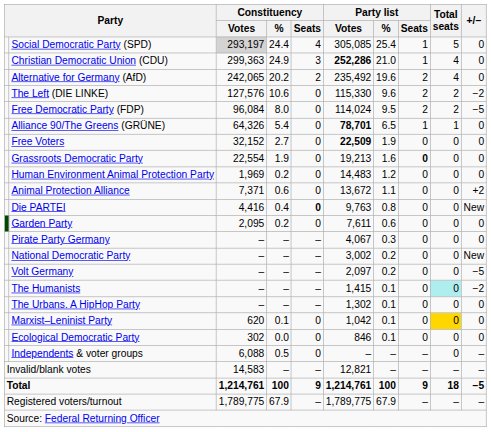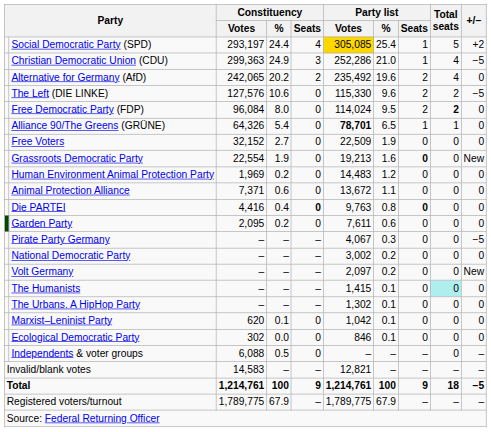(246, 45) lightgrey background -> (246, 45) no background
(353, 45) no background -> (353, 45) gold background
(481, 45) 0 -> (478, 45) +2
(353, 61) bold -> (353, 61) normal
(481, 61) 0 -> (478, 61) −5
(478, 93) −2 -> (478, 93) −5
(456, 110) normal -> (456, 110) bold
(478, 110) −5 -> (481, 110) 0
(356, 142) bold -> (356, 142) normal
(481, 158) 0 -> (474, 158) New
(478, 191) +2 -> (481, 191) 0
(425, 207) normal -> (425, 207) bold
(474, 207) New -> (481, 207) 0
(481, 239) 0 -> (478, 239) −5
(474, 256) New -> (481, 256) 0
(478, 272) −5 -> (474, 272) New
(478, 288) −2 -> (481, 288) 0
(456, 321) gold background -> (456, 321) no background
